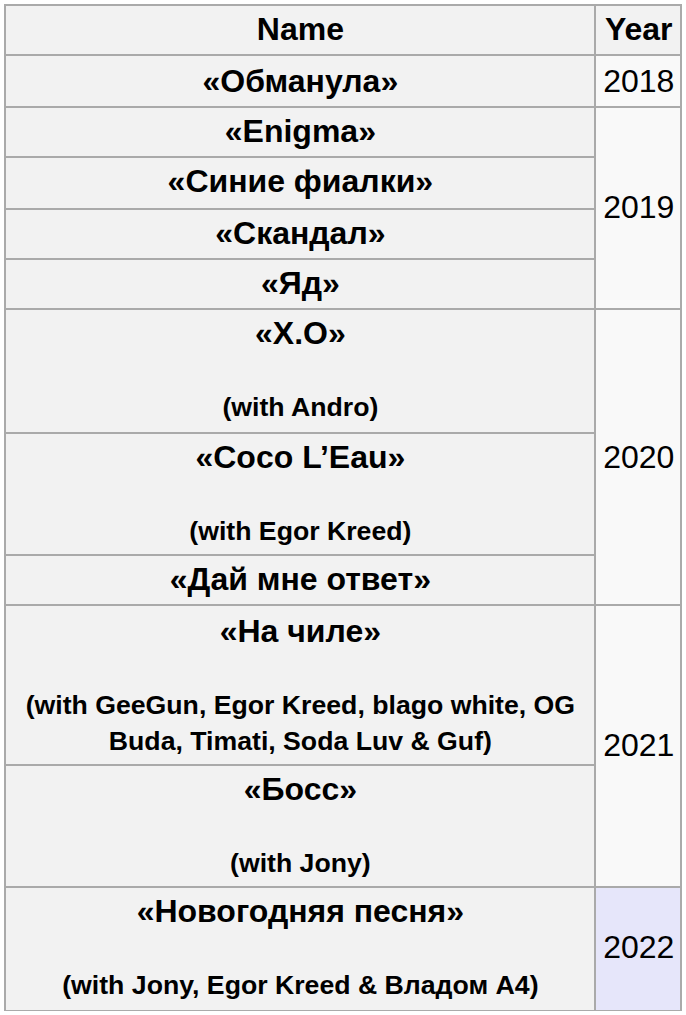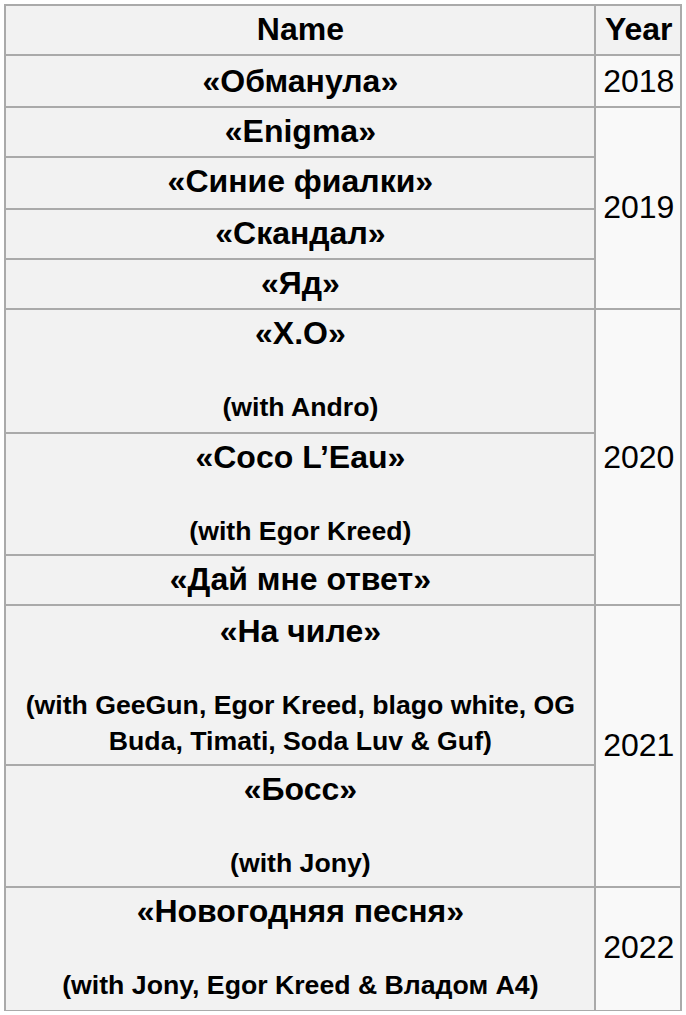(639, 948) lavender background -> (639, 948) no background
